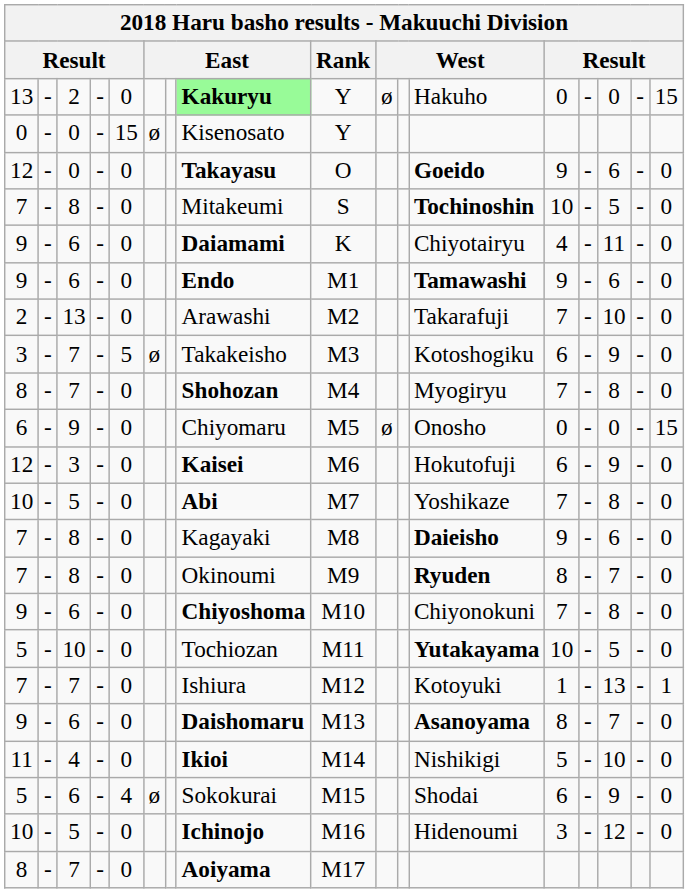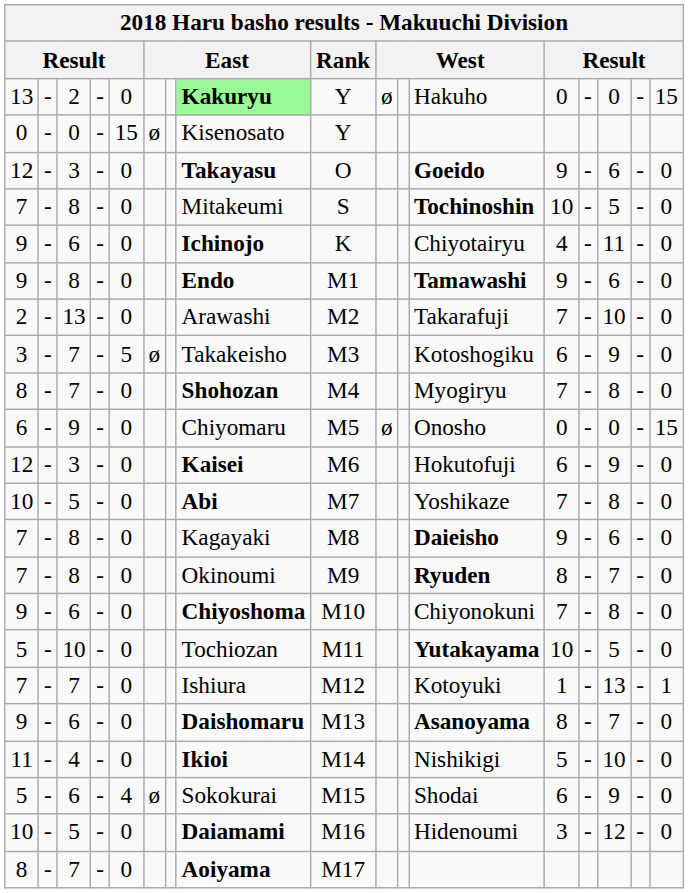(74, 170) 0 -> (74, 170) 3
(233, 243) Daiamami -> (223, 243) Ichinojo
(74, 280) 6 -> (74, 280) 8
(223, 832) Ichinojo -> (233, 832) Daiamami
